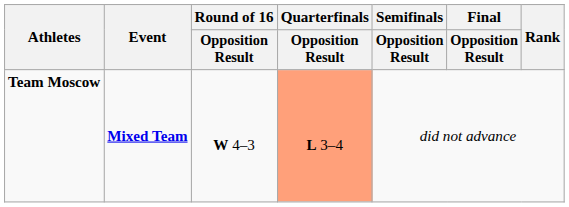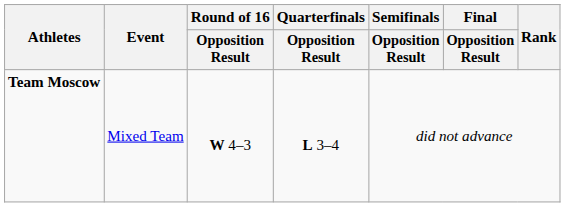(147, 136) bold -> (146, 136) normal
(325, 145) lightsalmon background -> (321, 145) no background
